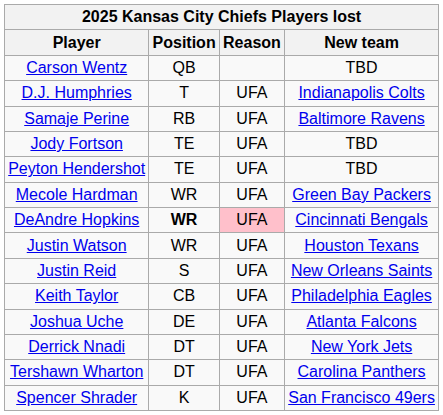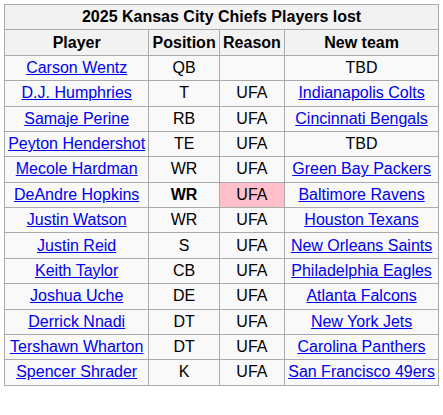(362, 118) Baltimore Ravens -> (362, 118) Cincinnati Bengals
- row: (77, 144)
(362, 220) Cincinnati Bengals -> (362, 194) Baltimore Ravens
